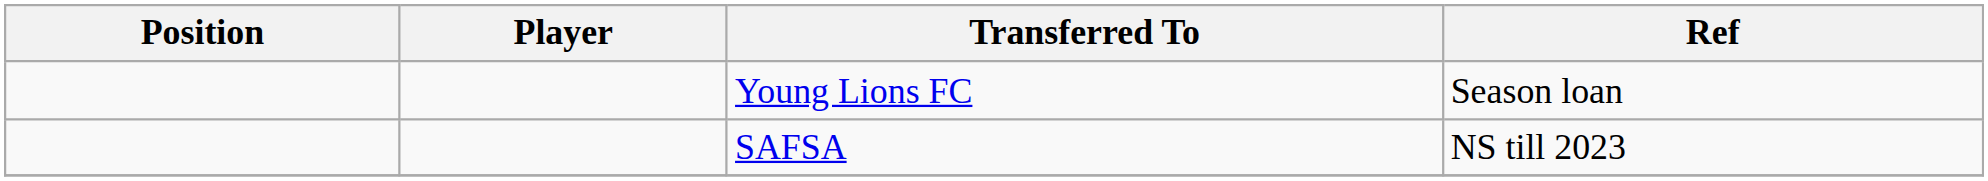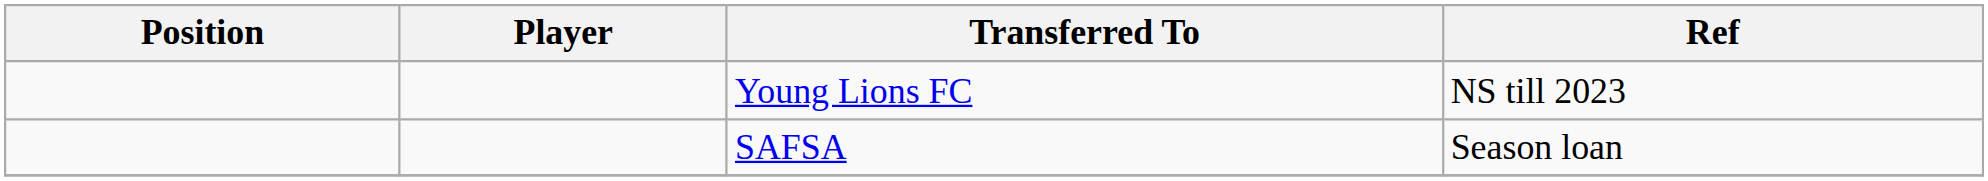(1537, 89) Season loan -> (1538, 89) NS till 2023
(1538, 146) NS till 2023 -> (1537, 146) Season loan
